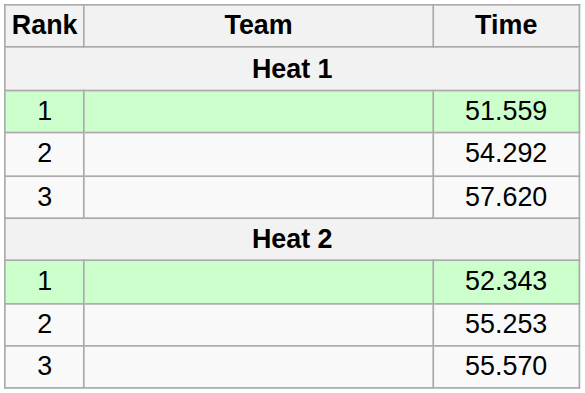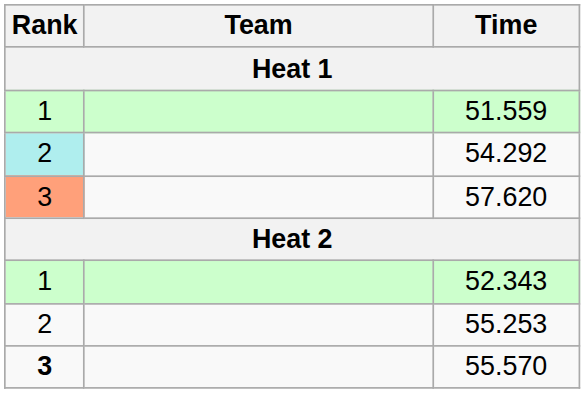(45, 153) no background -> (45, 153) paleturquoise background
(45, 196) no background -> (45, 196) lightsalmon background
(45, 366) normal -> (45, 366) bold
